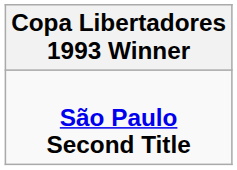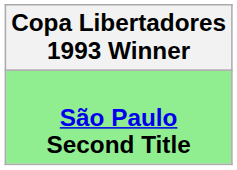(119, 130) no background -> (119, 130) lightgreen background
